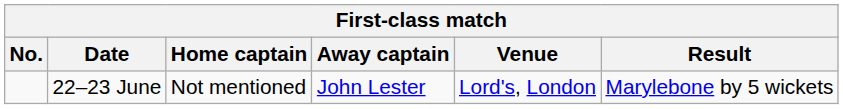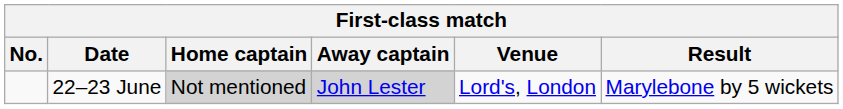(239, 86) no background -> (239, 86) lightgrey background
(371, 86) no background -> (371, 86) lightgrey background
